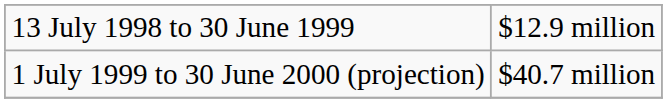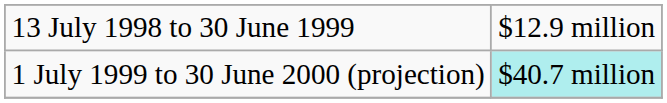(577, 73) no background -> (577, 73) paleturquoise background
